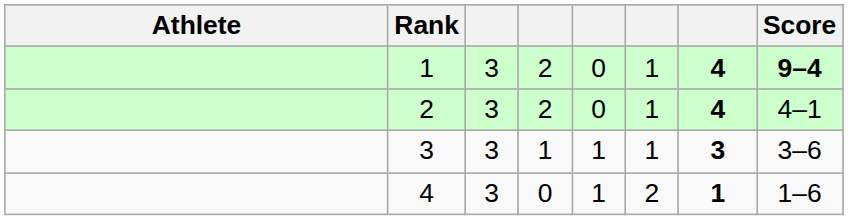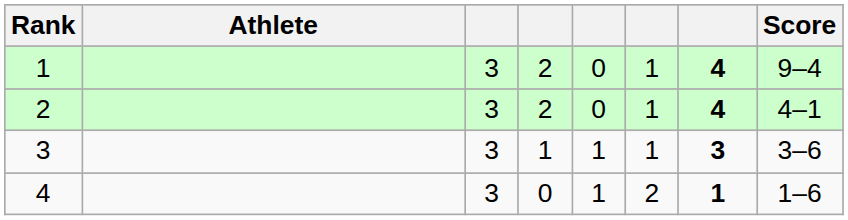columns swapped: (427, 25) <-> (197, 25)
(800, 67) bold -> (800, 67) normal
